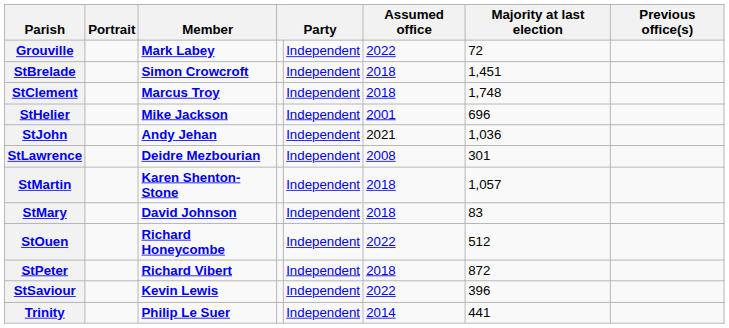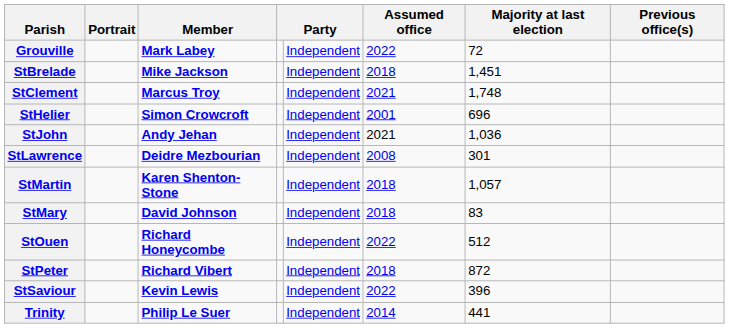(195, 72) Simon Crowcroft -> (185, 72) Mike Jackson
(381, 93) 2018 -> (381, 93) 2021
(185, 114) Mike Jackson -> (195, 114) Simon Crowcroft
